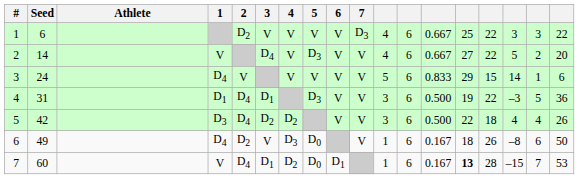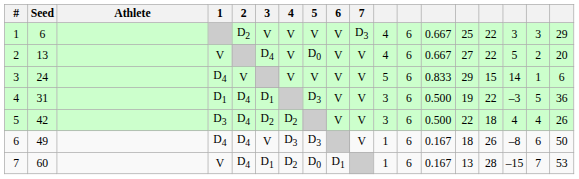(562, 33) 22 -> (562, 33) 29
(42, 55) 14 -> (42, 55) 13
(314, 55) D3 -> (314, 55) D0
(244, 141) D2 -> (244, 141) D4
(314, 141) D0 -> (314, 141) D3
(467, 163) bold -> (467, 163) normal
